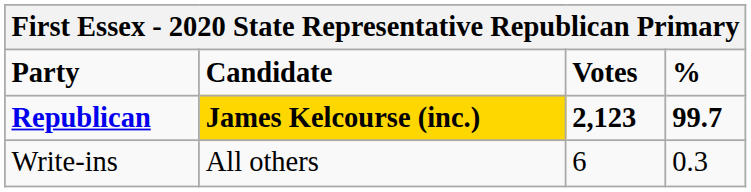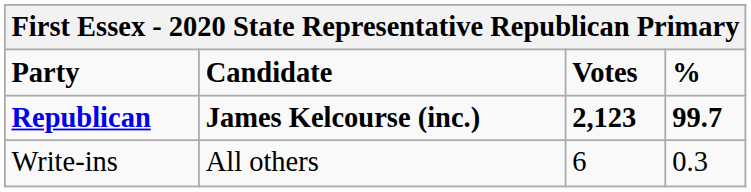(343, 117) gold background -> (343, 117) no background
